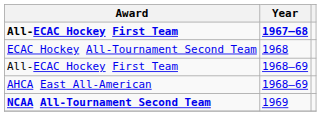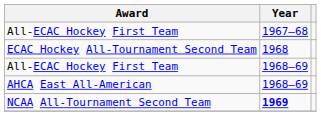(92, 31) bold -> (92, 31) normal
(285, 31) bold -> (285, 31) normal
(109, 102) bold -> (109, 102) normal
(275, 102) normal -> (275, 102) bold
